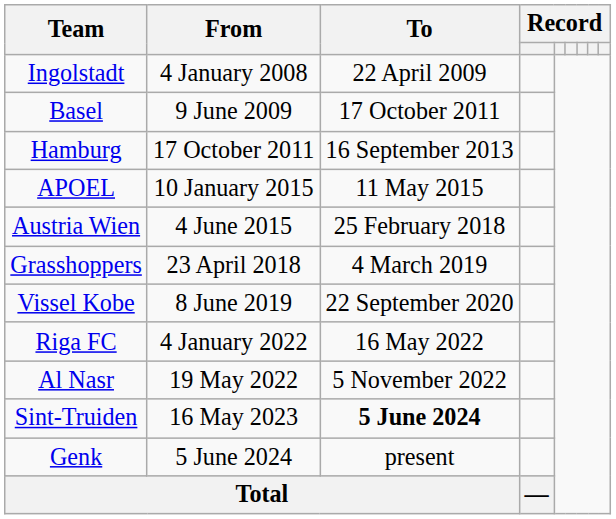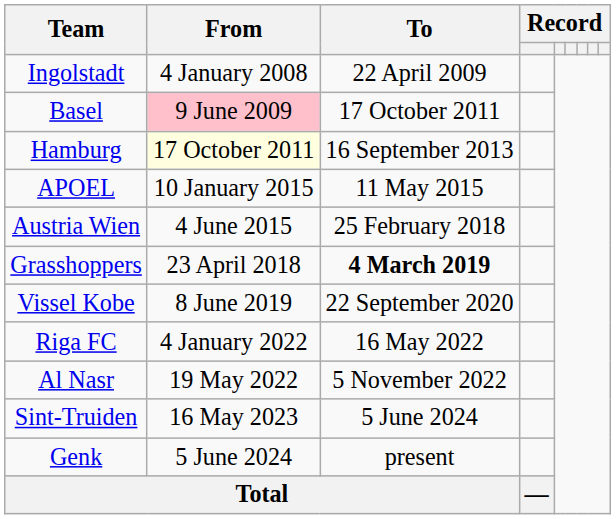(234, 111) no background -> (234, 111) pink background
(234, 149) no background -> (234, 149) lightyellow background
(420, 264) normal -> (420, 264) bold
(420, 417) bold -> (420, 417) normal
